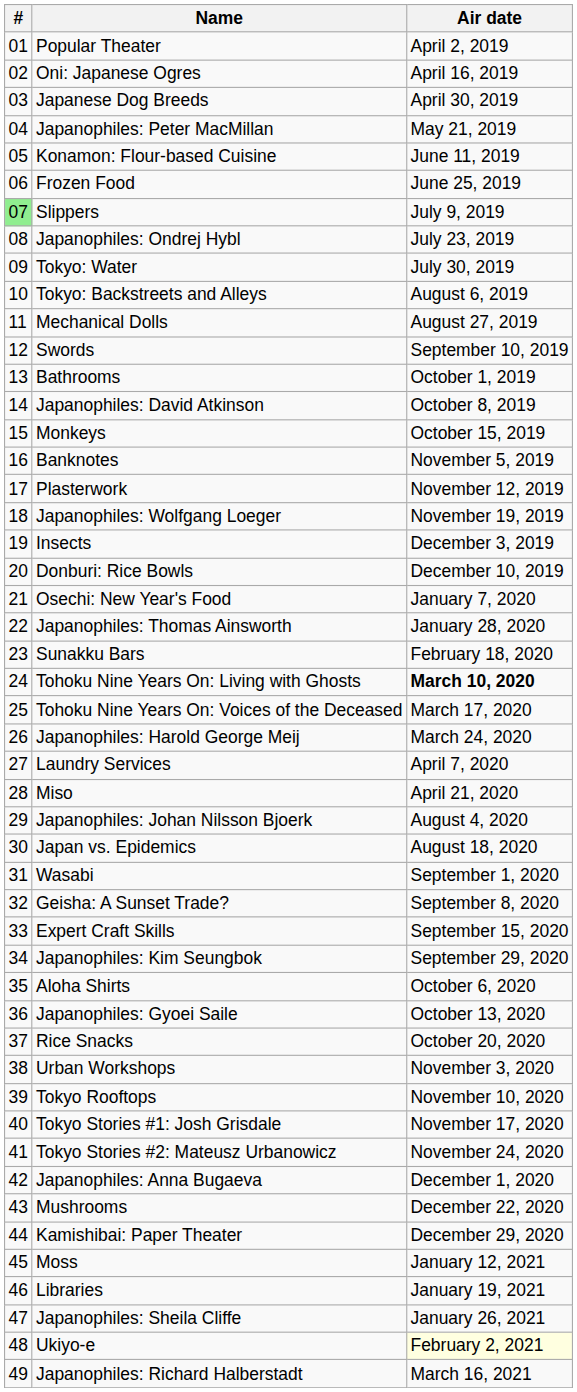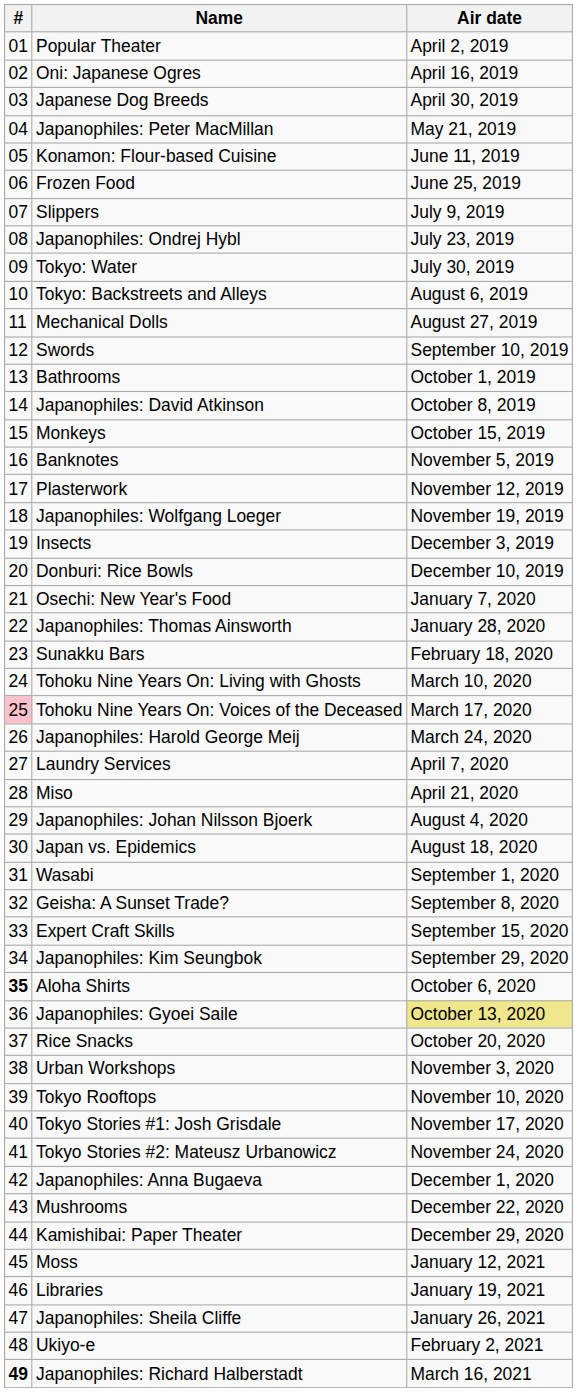(18, 211) lightgreen background -> (18, 211) no background
(473, 682) bold -> (471, 682) normal
(18, 709) no background -> (18, 709) pink background
(18, 986) normal -> (18, 986) bold
(478, 1014) no background -> (478, 1014) khaki background
(477, 1345) lightyellow background -> (477, 1345) no background
(18, 1373) normal -> (18, 1373) bold
